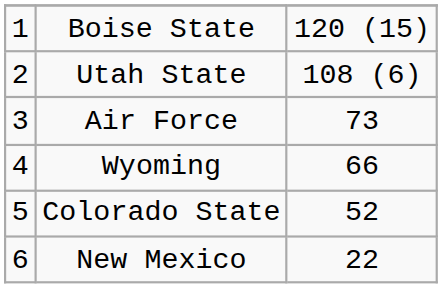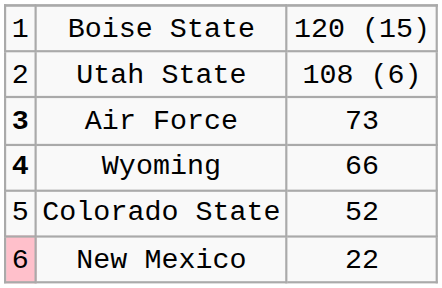(20, 121) normal -> (20, 121) bold
(20, 167) normal -> (20, 167) bold
(20, 259) no background -> (20, 259) pink background
